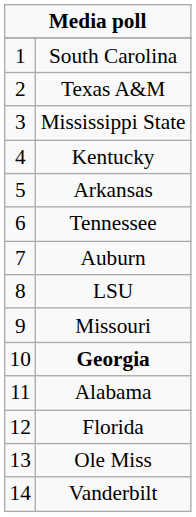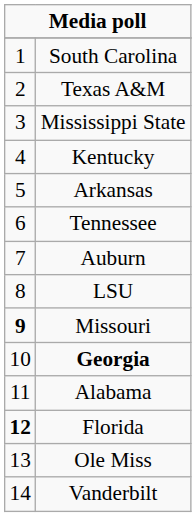(20, 325) normal -> (20, 325) bold
(20, 426) normal -> (20, 426) bold
